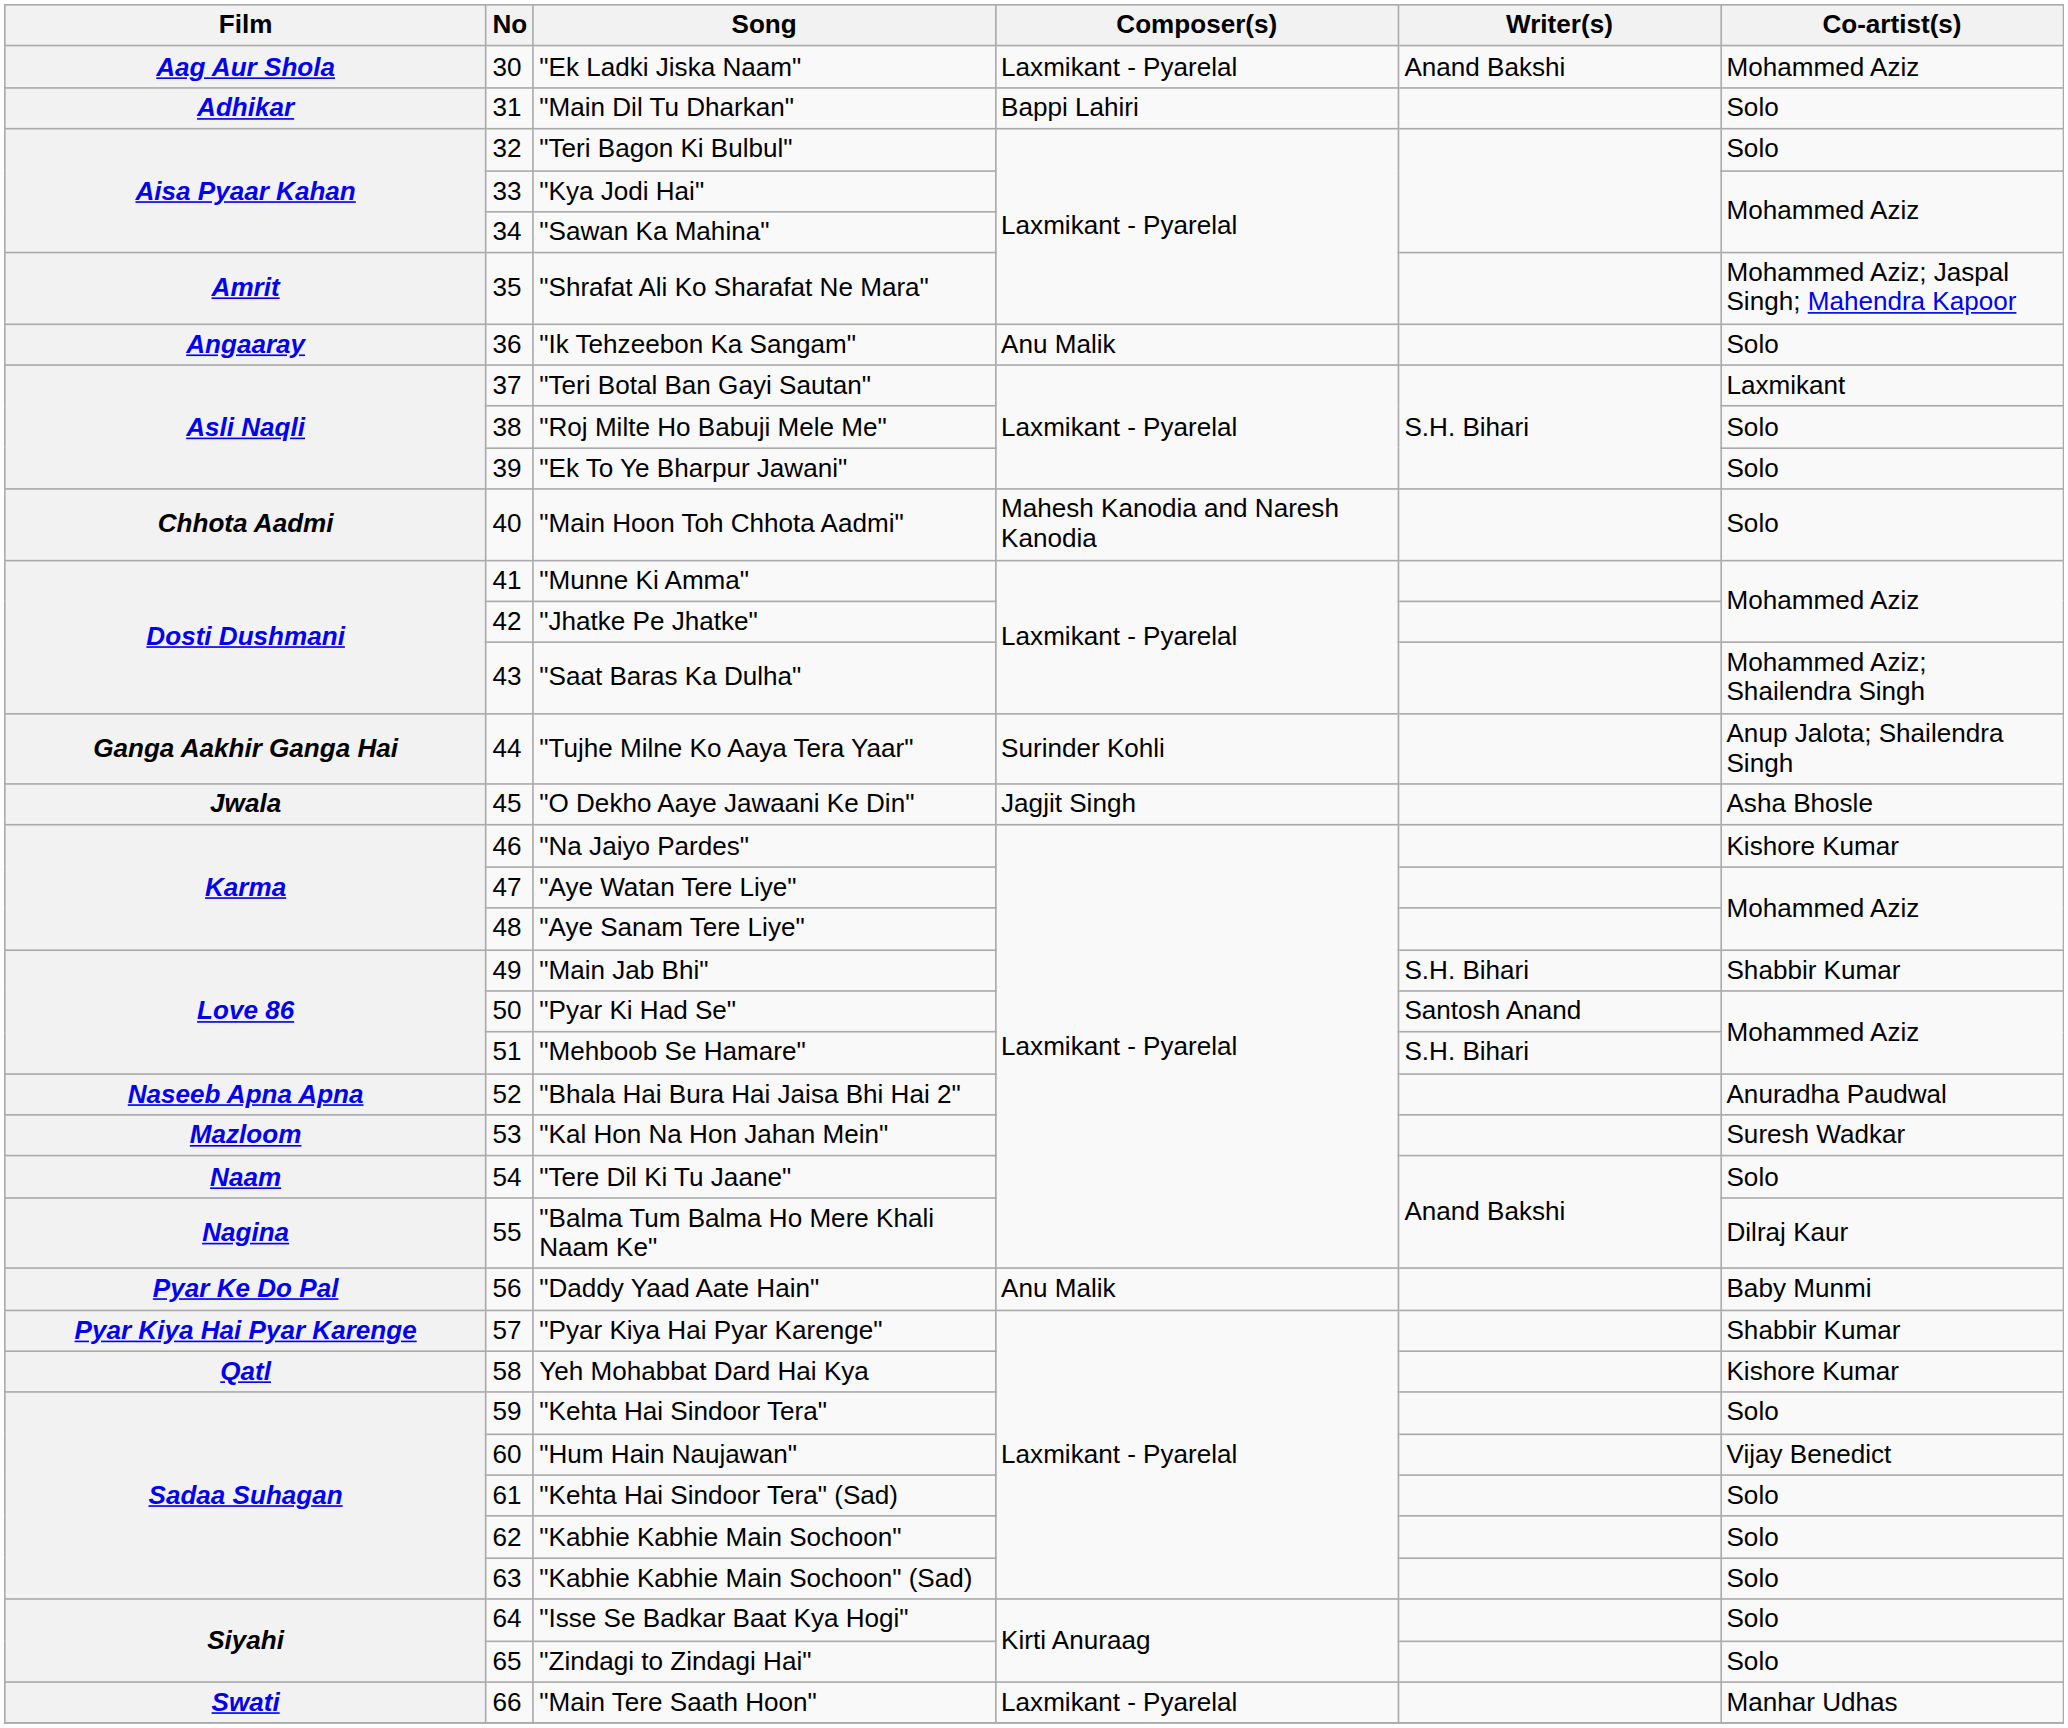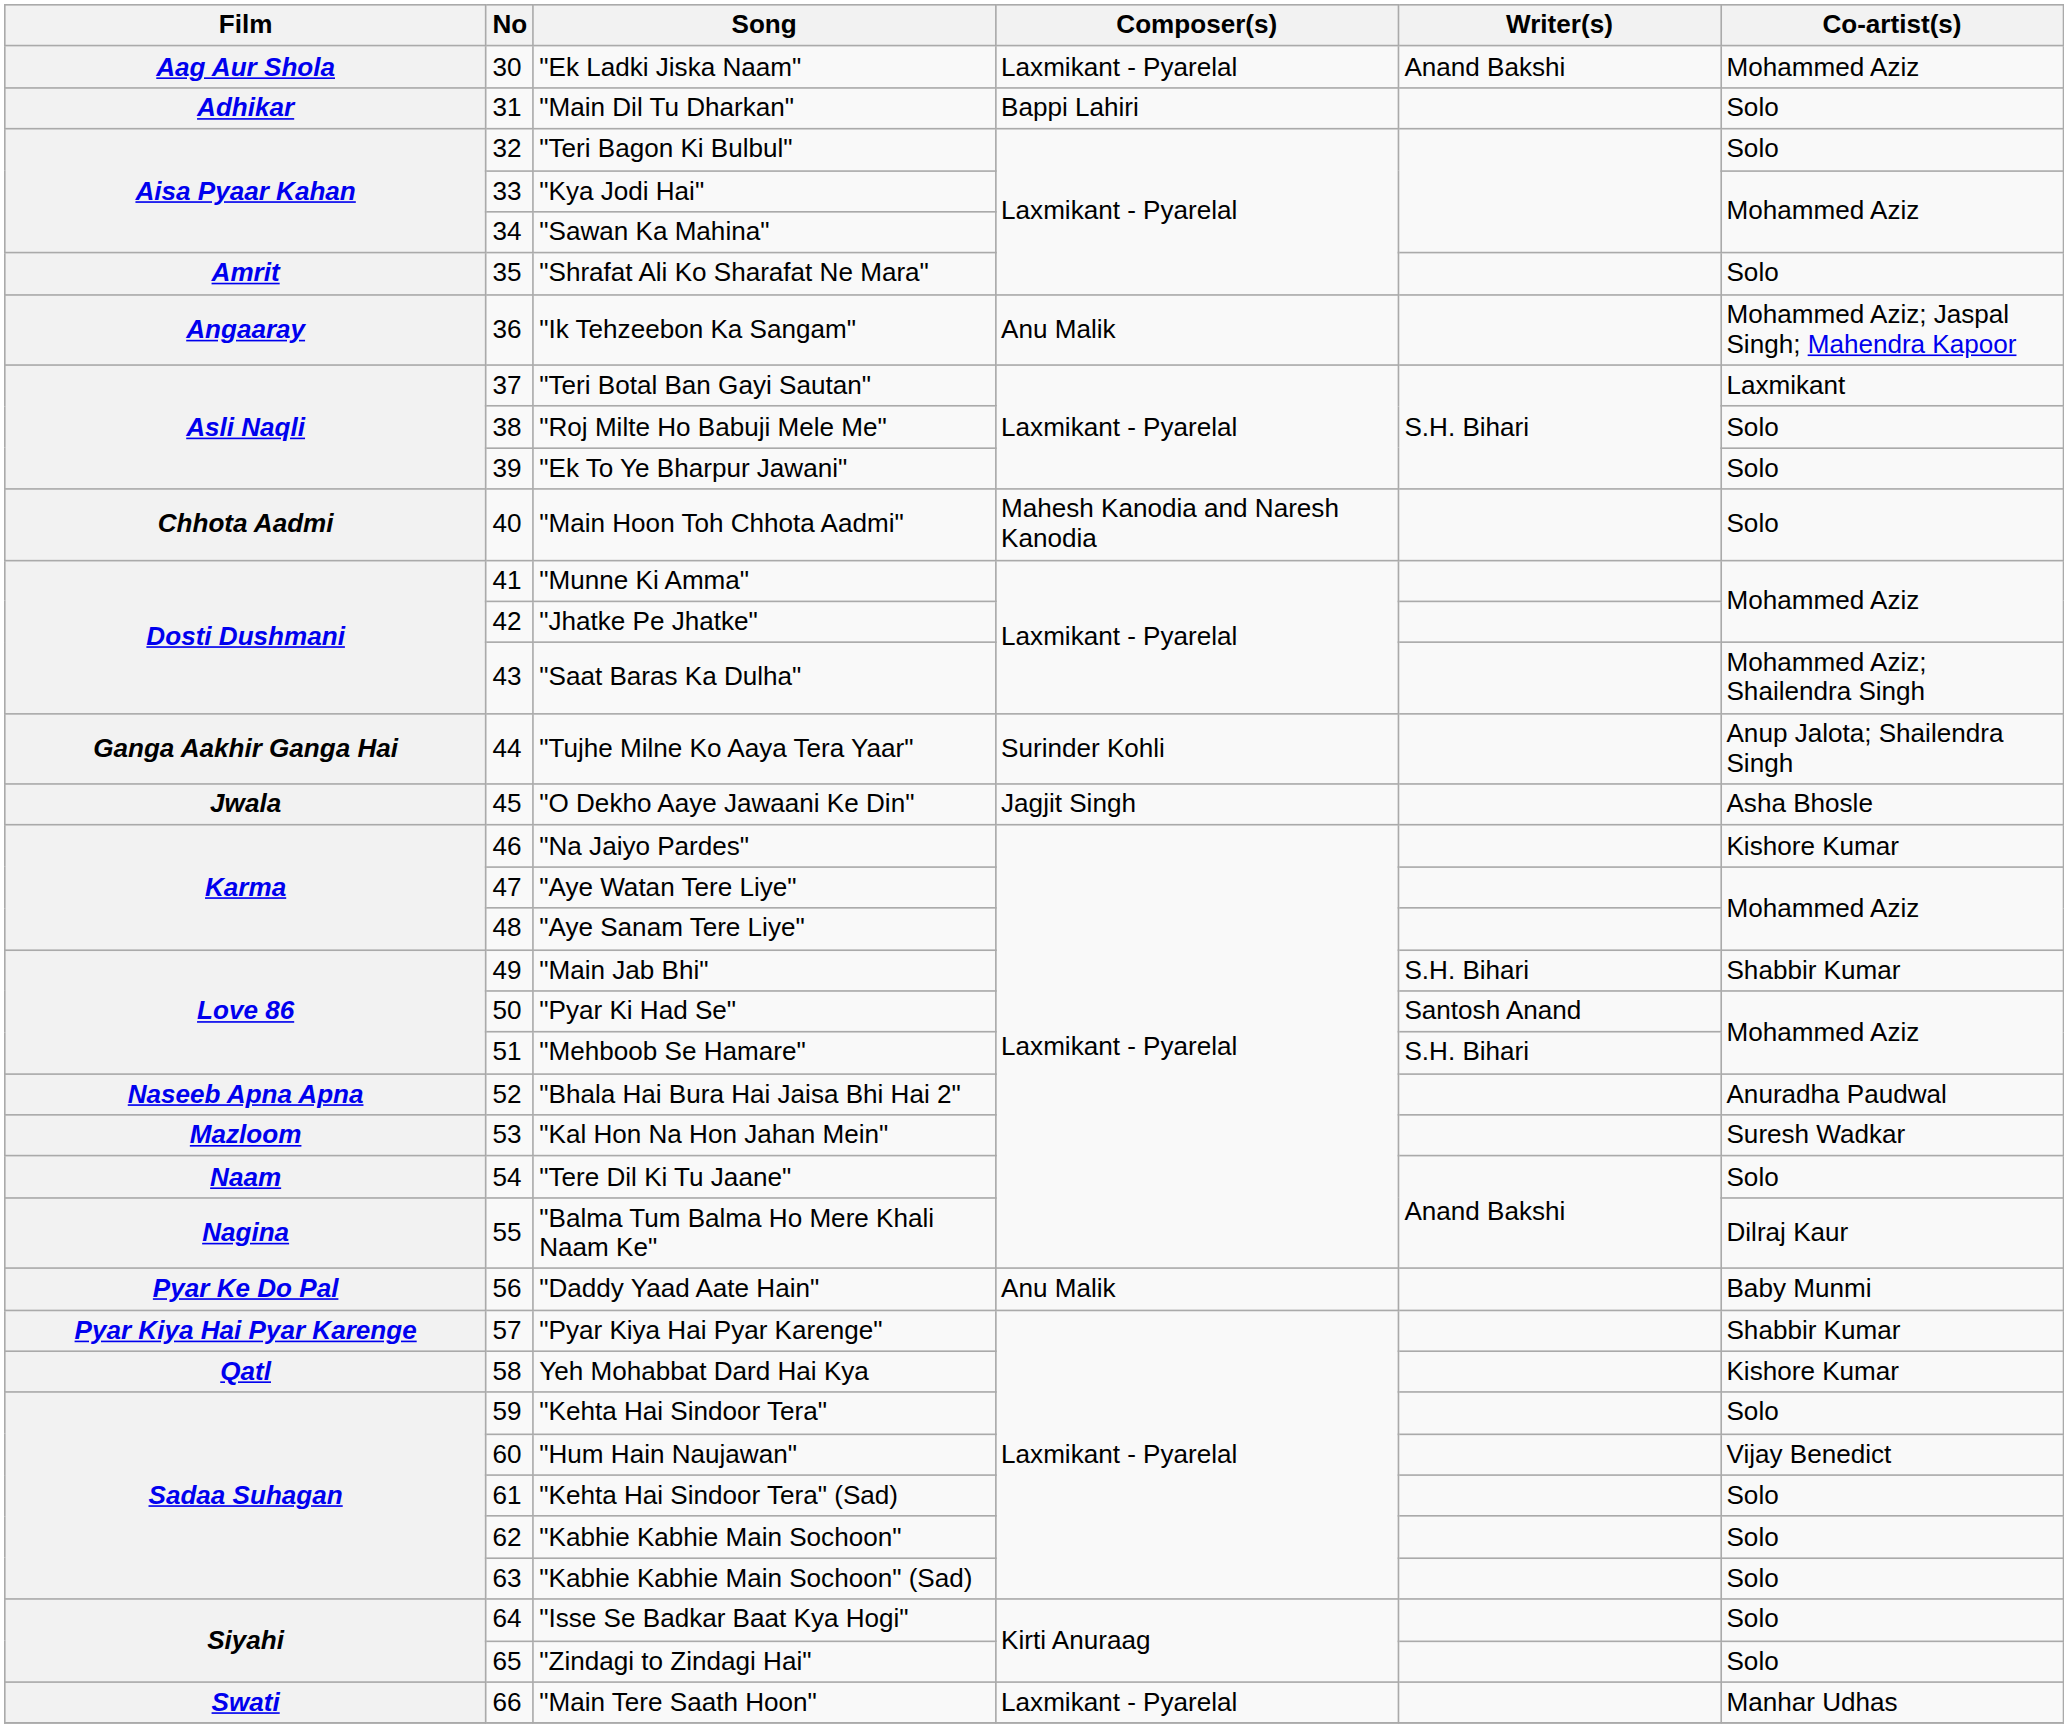(1871, 288) Mohammed Aziz; Jaspal Singh; Mahendra Kapoor -> (1753, 273) Solo
(1753, 344) Solo -> (1871, 329) Mohammed Aziz; Jaspal Singh; Mahendra Kapoor
